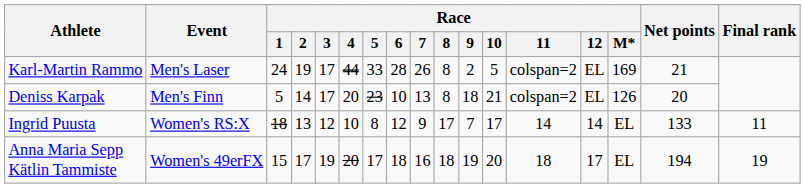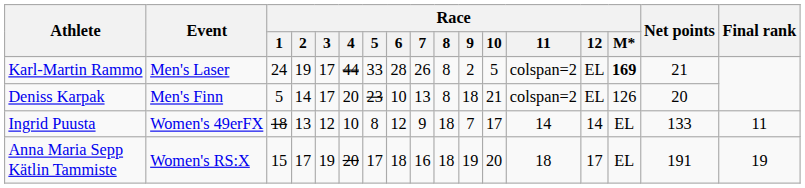(624, 70) normal -> (624, 70) bold
(200, 124) Women's RS:X -> (207, 124) Women's 49erFX
(446, 124) 17 -> (446, 124) 18
(207, 160) Women's 49erFX -> (200, 160) Women's RS:X
(679, 160) 194 -> (679, 160) 191
